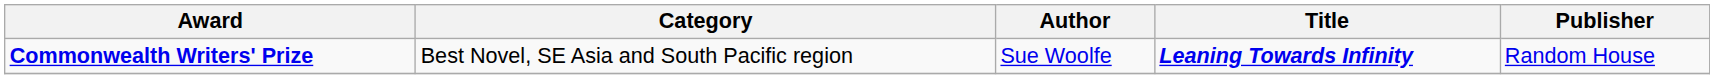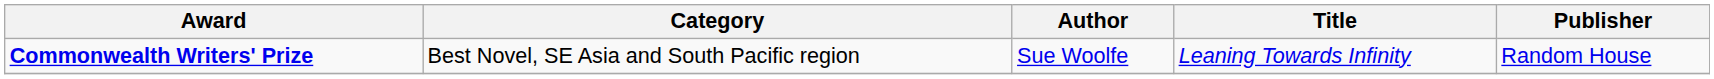(1286, 55) bold -> (1295, 55) normal
